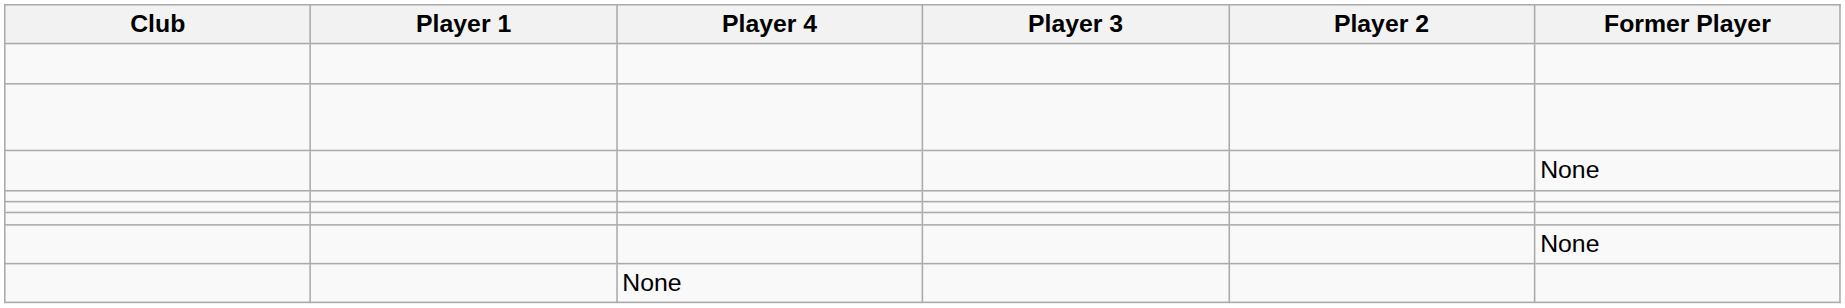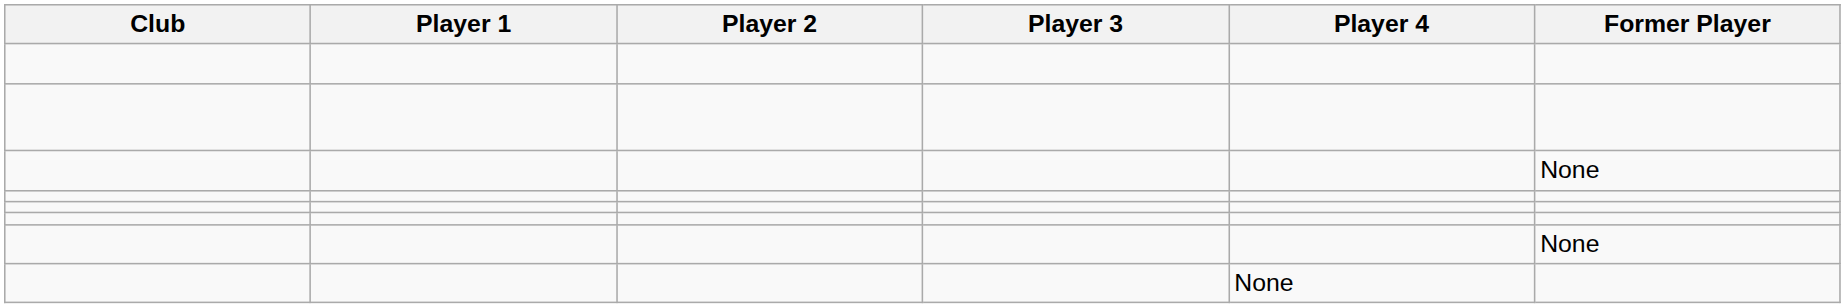columns swapped: (1381, 24) <-> (770, 24)
